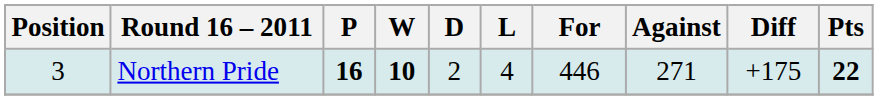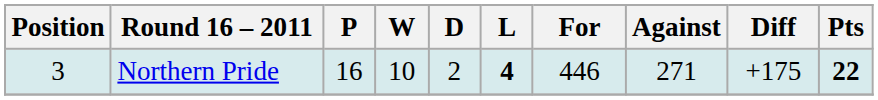(349, 71) bold -> (349, 71) normal
(402, 71) bold -> (402, 71) normal
(507, 71) normal -> (507, 71) bold
